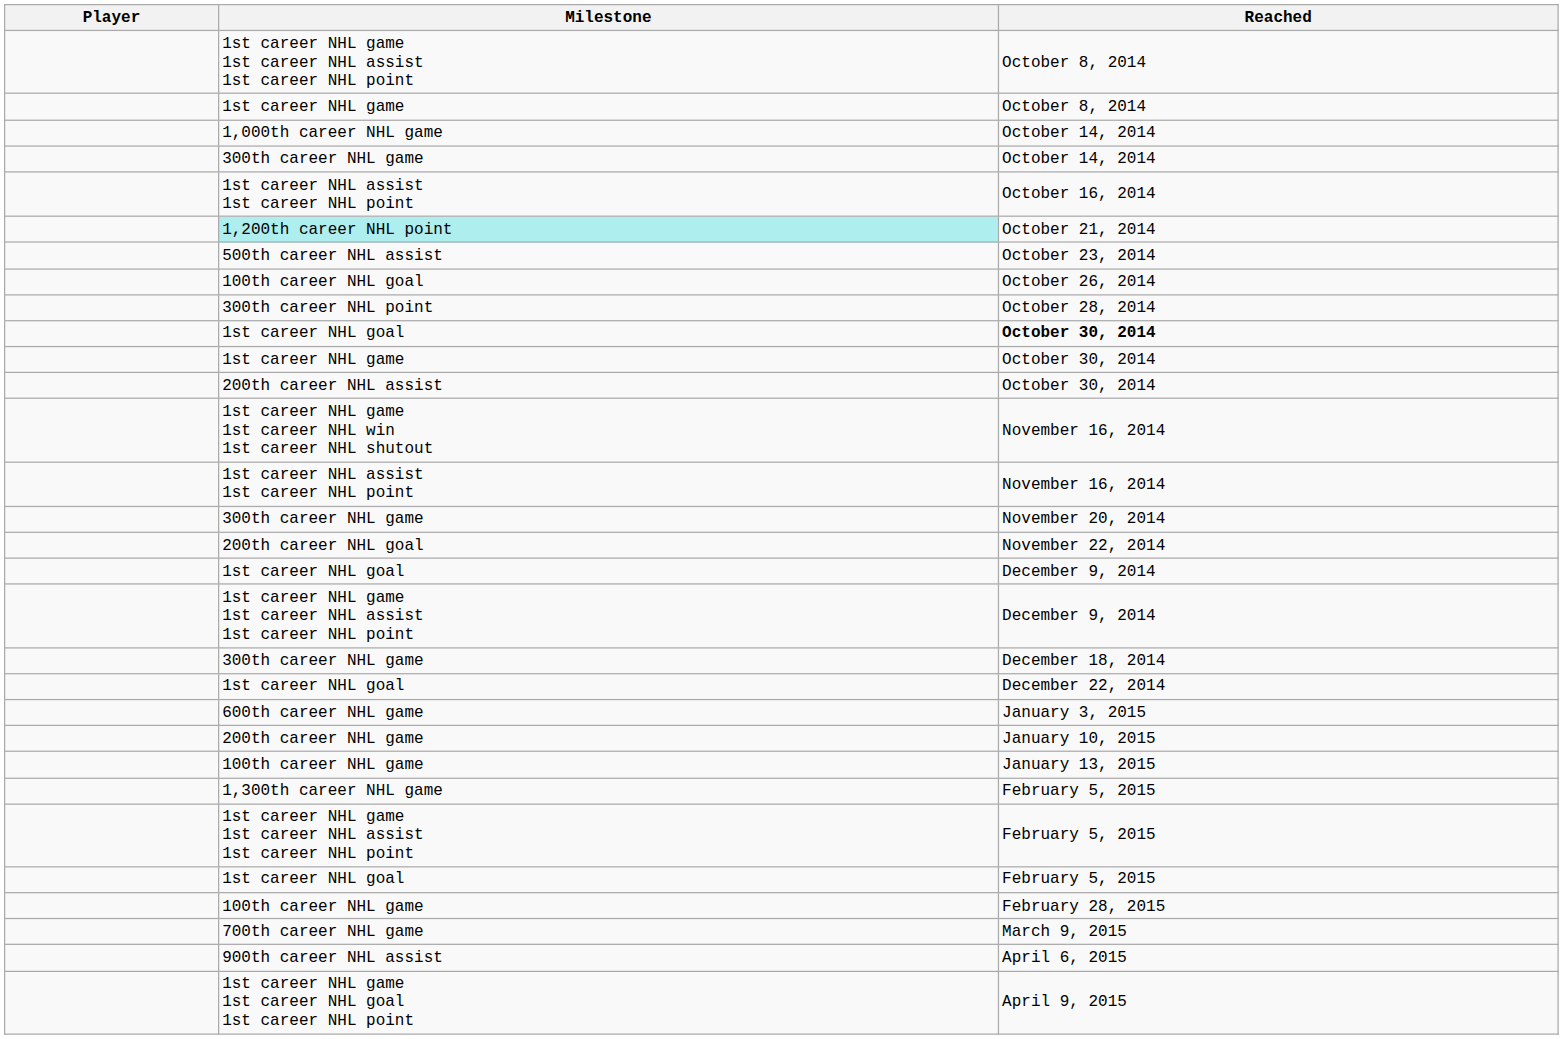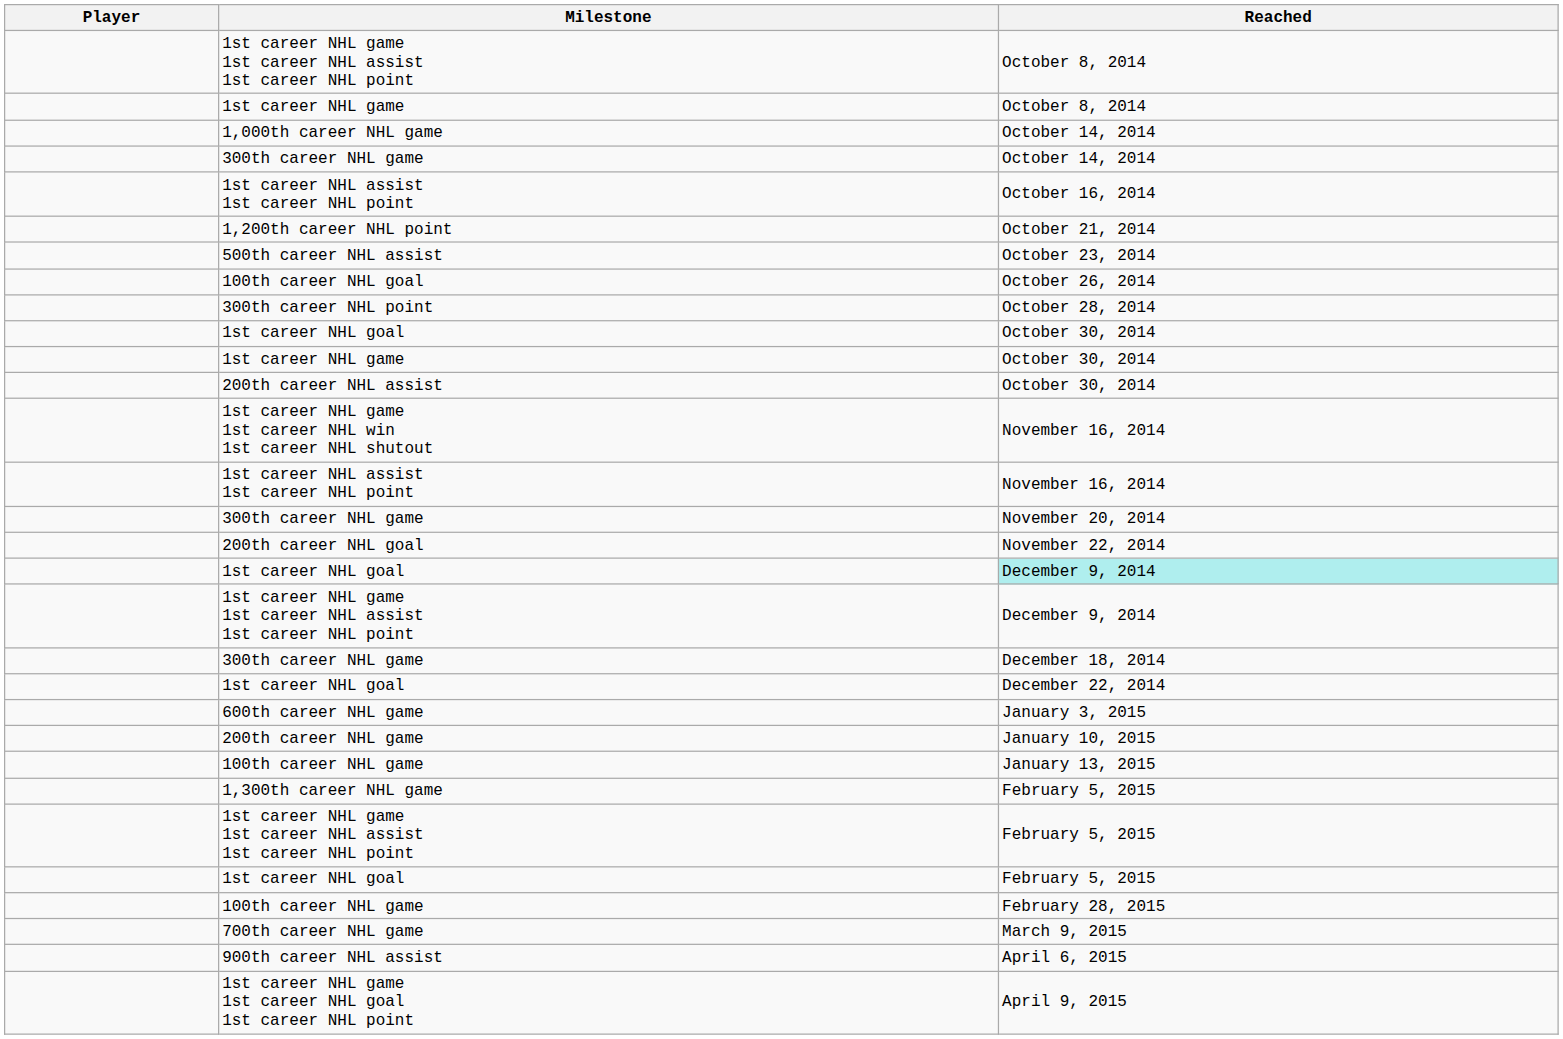(337, 229) paleturquoise background -> (337, 229) no background
(1079, 334) bold -> (1079, 334) normal
(1079, 571) no background -> (1079, 571) paleturquoise background
